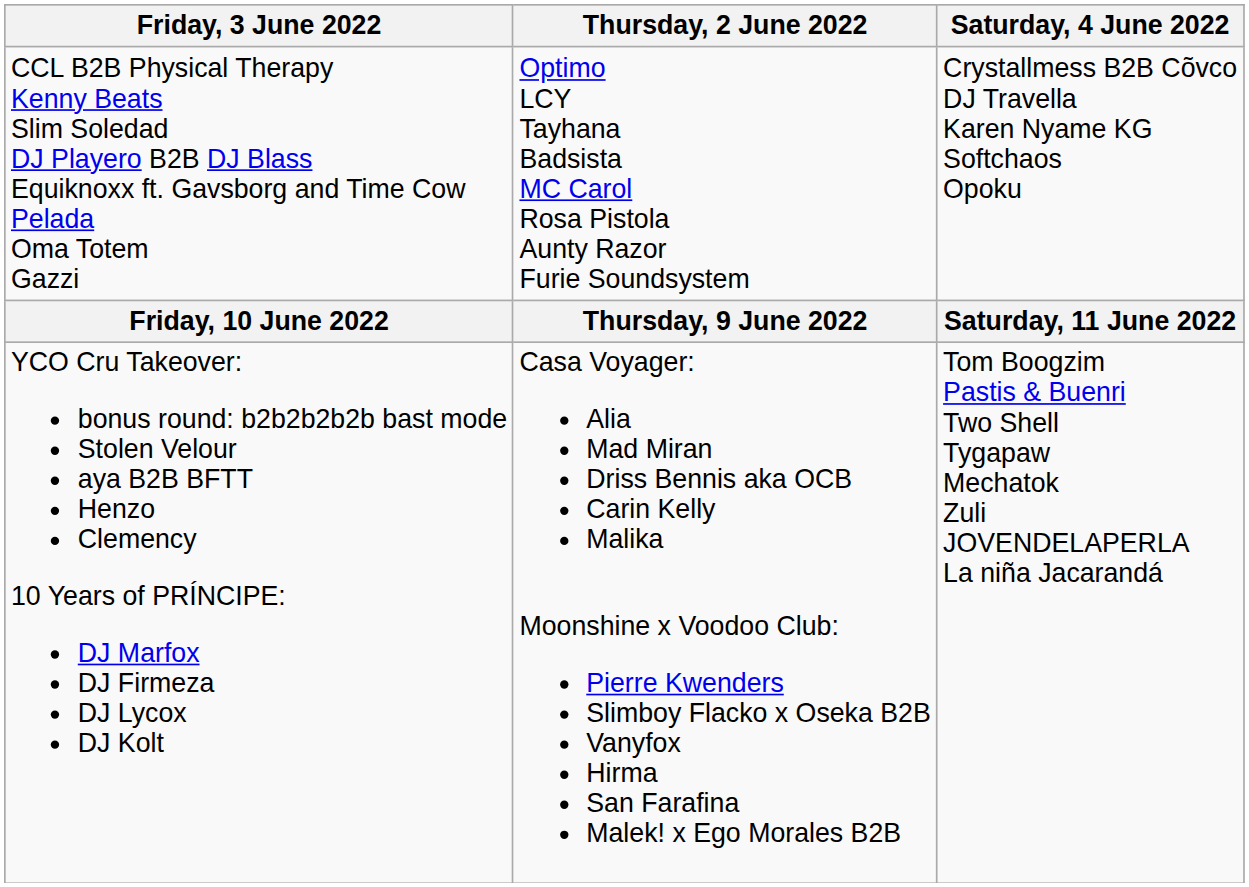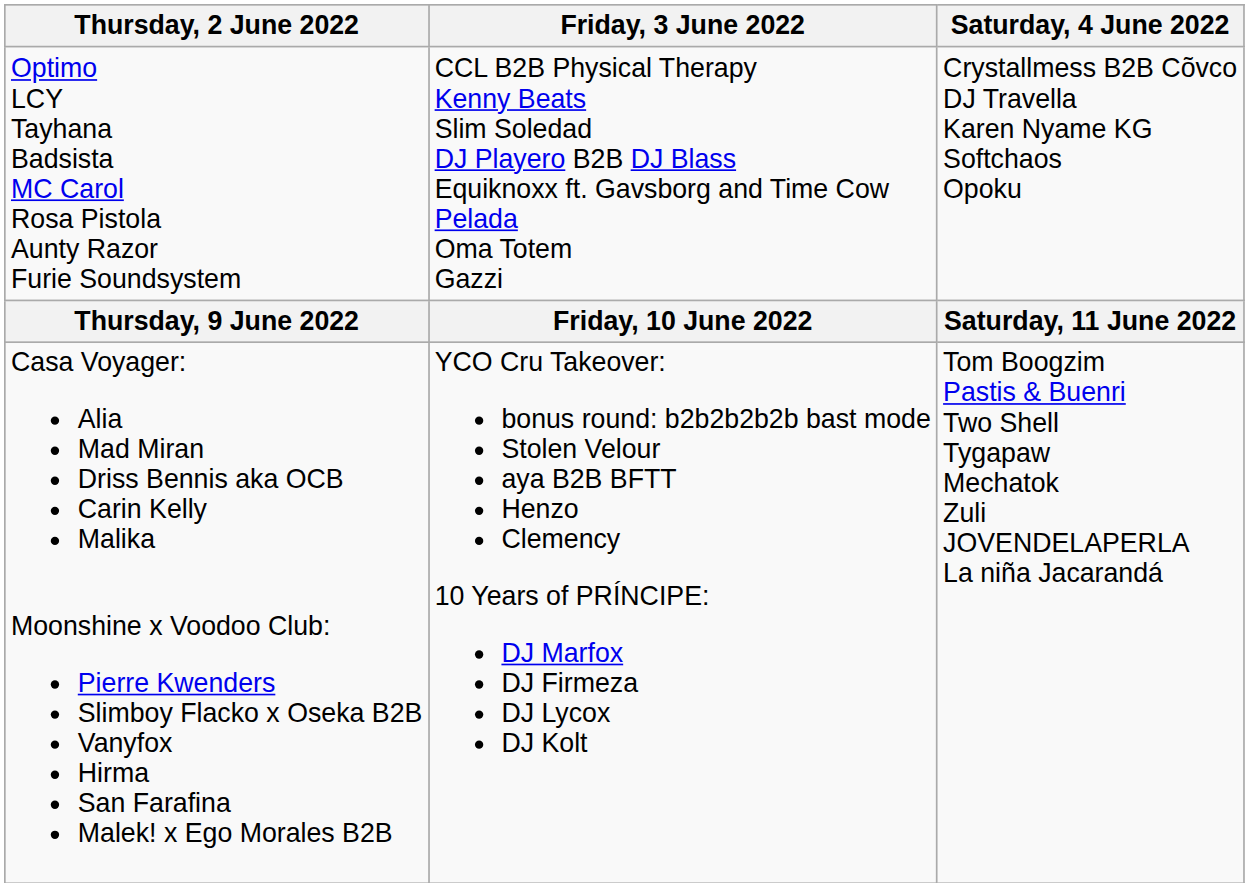columns swapped: (725, 25) <-> (259, 25)
